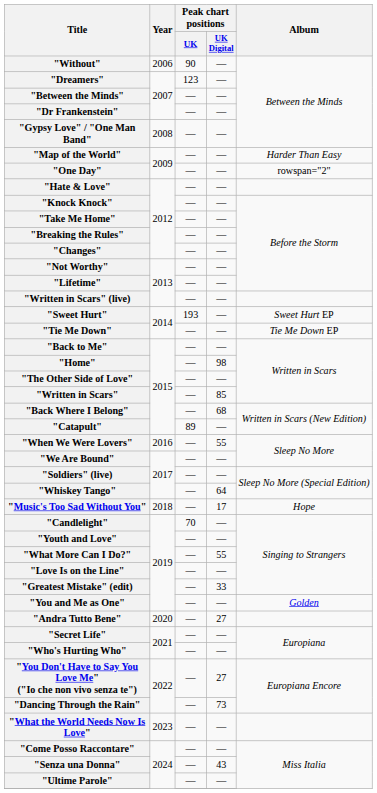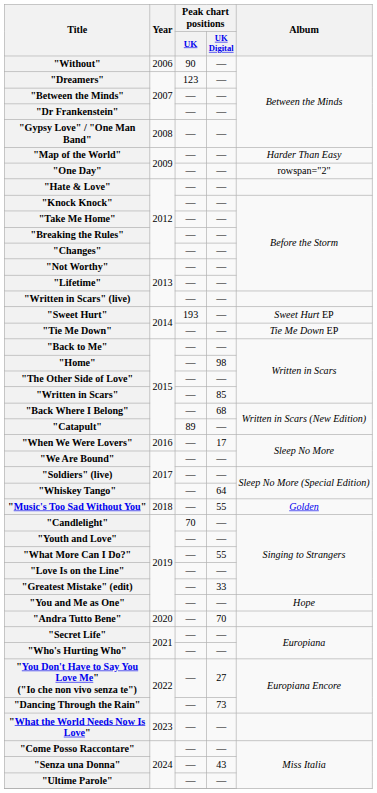(221, 443) 55 -> (221, 443) 17
(221, 507) 17 -> (221, 507) 55
(304, 507) Hope -> (304, 507) Golden
(304, 602) Golden -> (304, 602) Hope
(221, 618) 27 -> (221, 618) 70
